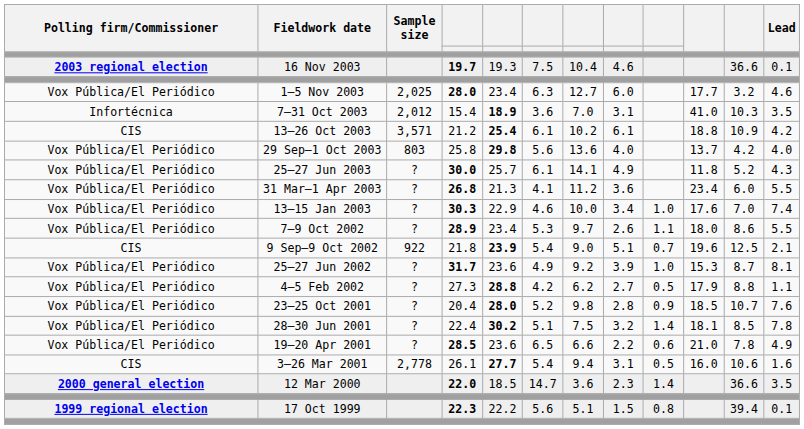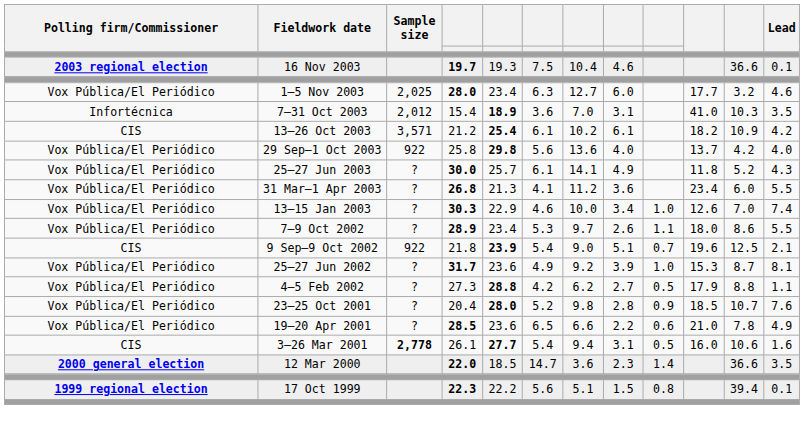(704, 131) 18.8 -> (704, 131) 18.2
(414, 150) 803 -> (414, 150) 922
(704, 209) 17.6 -> (704, 209) 12.6
- row: (322, 325)
(414, 364) normal -> (414, 345) bold
